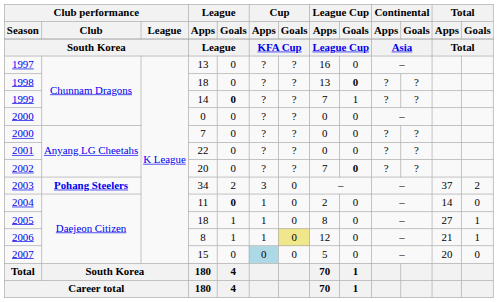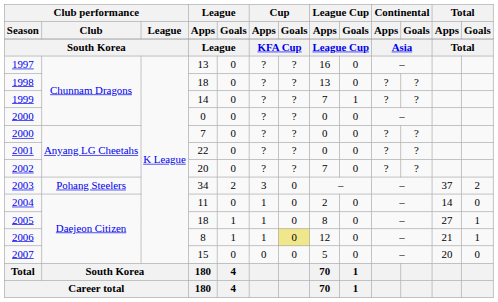(355, 82) bold -> (355, 82) normal
(233, 99) bold -> (233, 99) normal
(355, 168) bold -> (355, 168) normal
(91, 185) bold -> (91, 185) normal
(233, 202) bold -> (233, 202) normal
(264, 254) lightblue background -> (264, 254) no background
